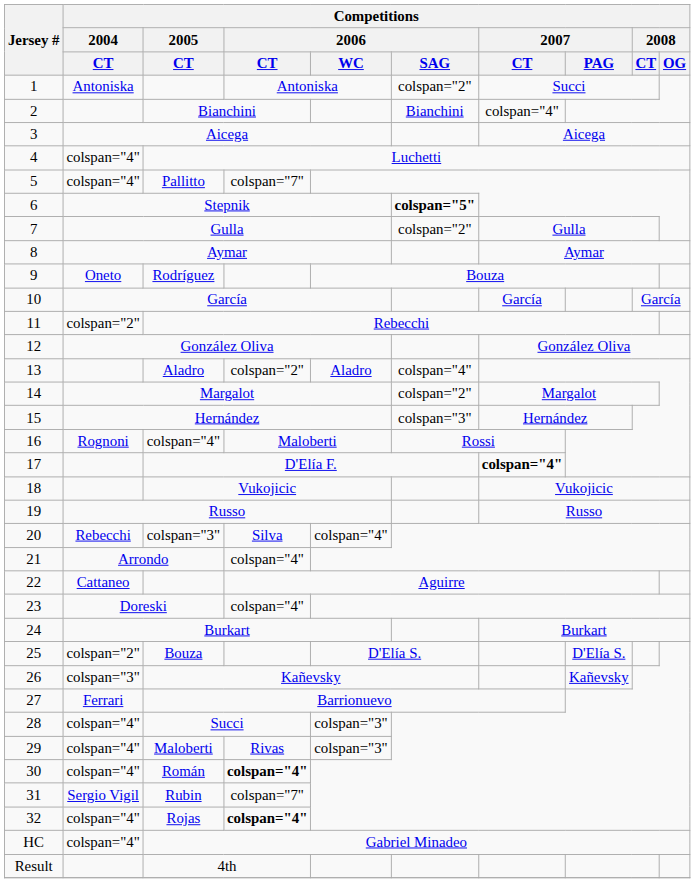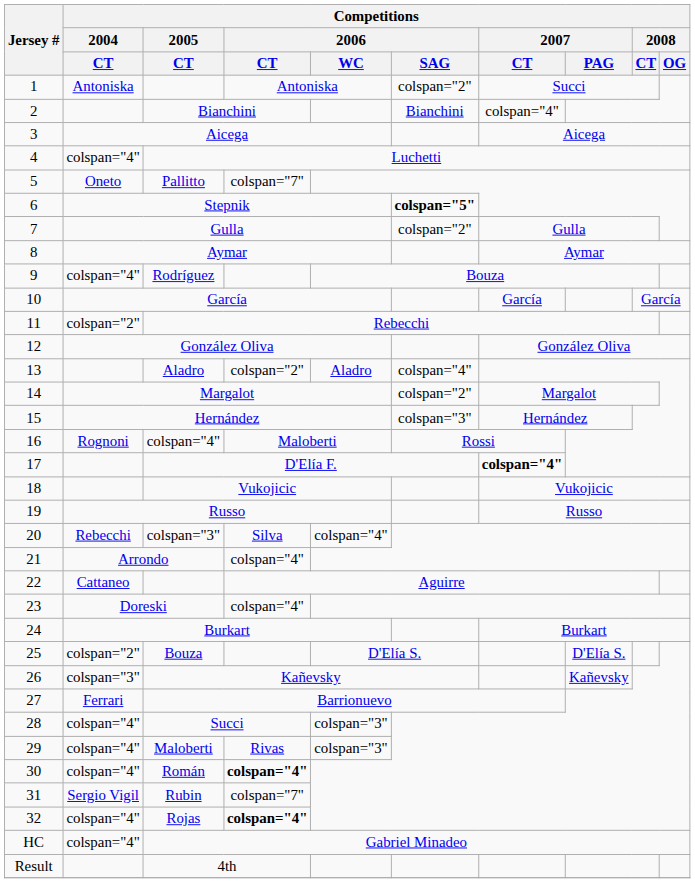(103, 181) colspan="4" -> (103, 181) Oneto
(103, 275) Oneto -> (103, 275) colspan="4"
